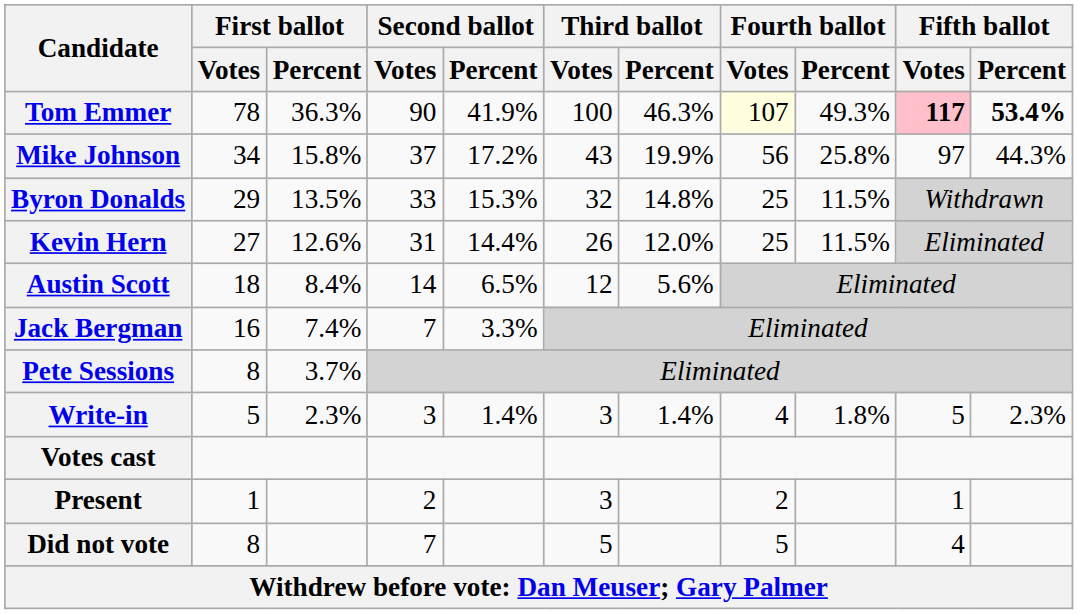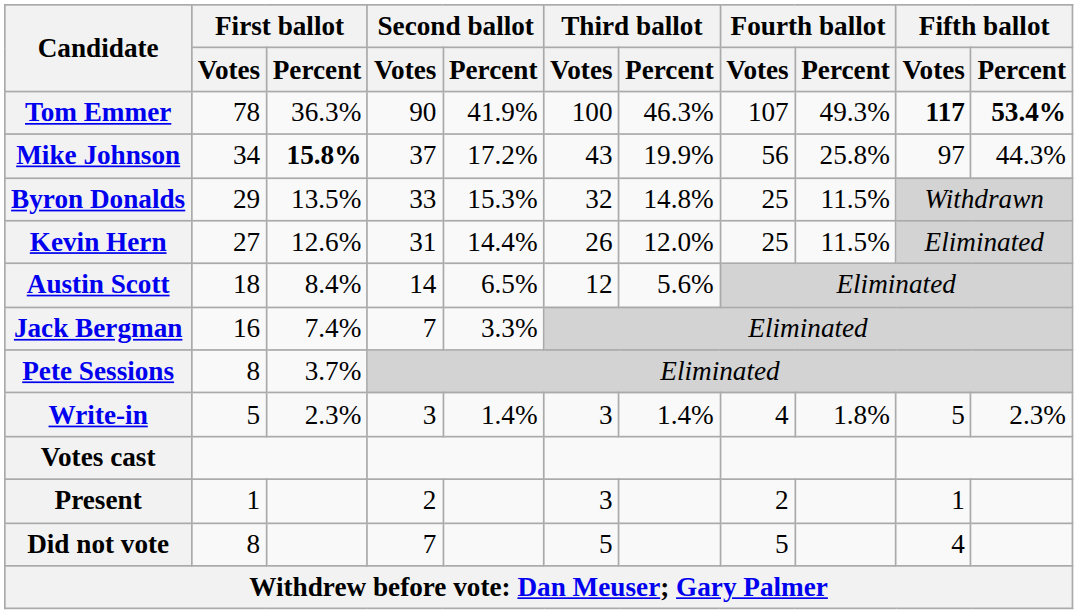(768, 112) lightyellow background -> (768, 112) no background
(945, 112) pink background -> (945, 112) no background
(326, 155) normal -> (324, 155) bold
